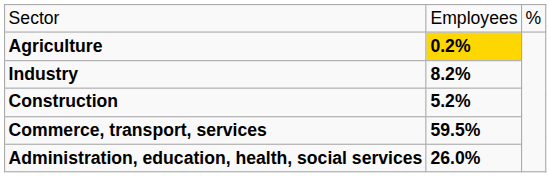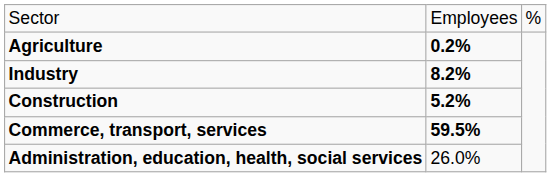(450, 46) gold background -> (450, 46) no background
(455, 158) bold -> (455, 158) normal
